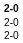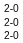(11, 9) bold -> (11, 9) normal
